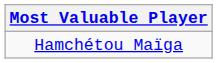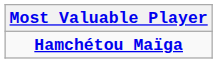(109, 45) normal -> (109, 45) bold
